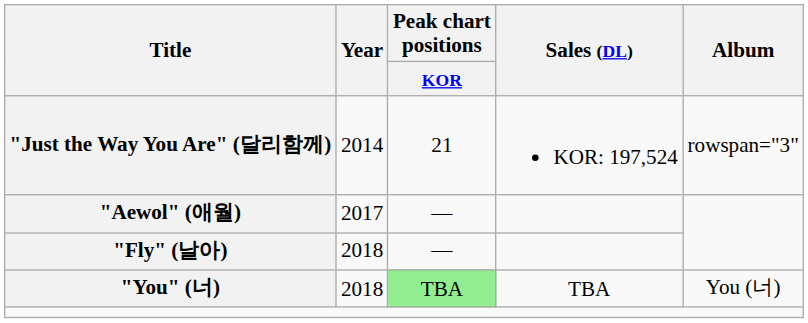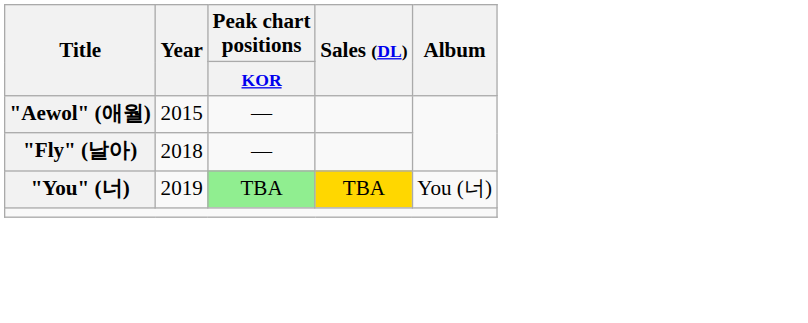- row: (170, 144)
(362, 213) 2017 -> (182, 113) 2015
(362, 288) 2018 -> (182, 188) 2019
(589, 288) no background -> (364, 188) gold background
